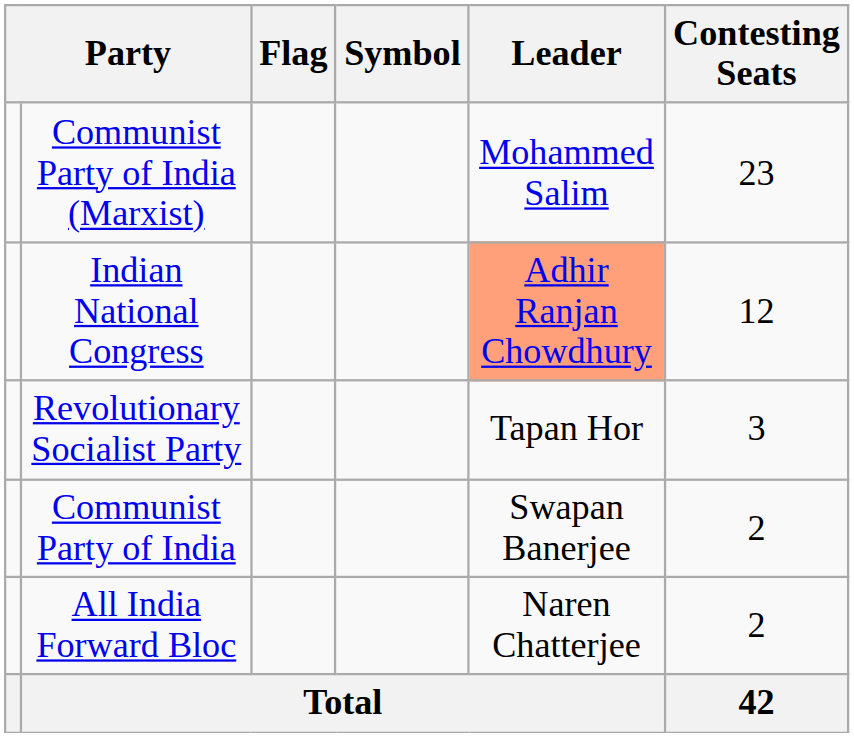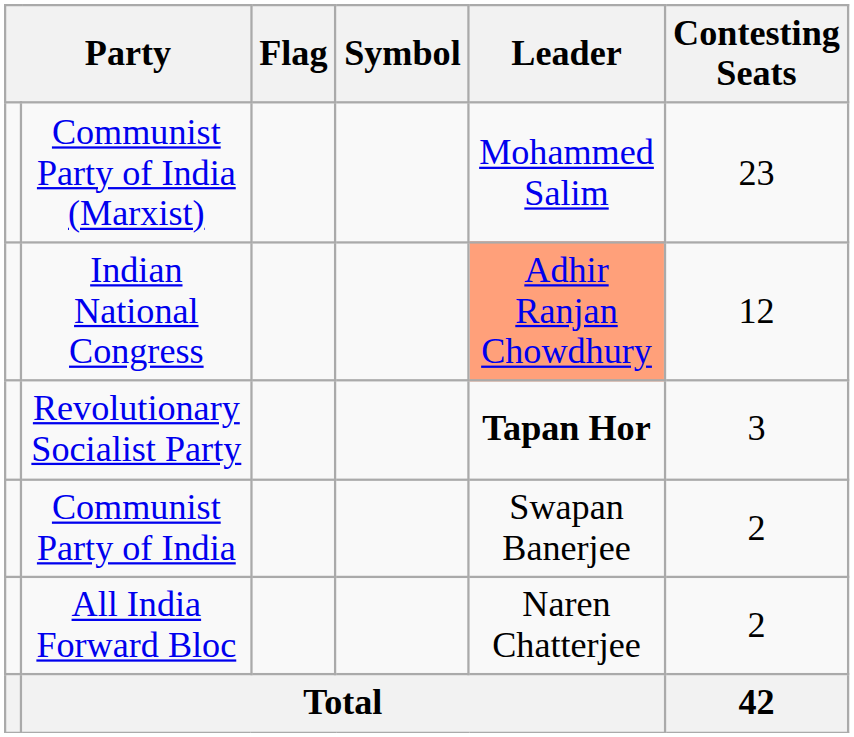(567, 428) normal -> (567, 428) bold
